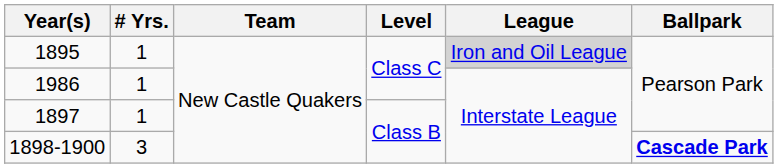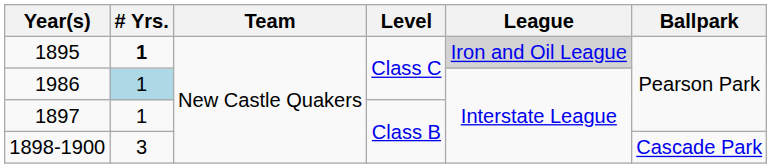(142, 52) normal -> (142, 52) bold
(142, 84) no background -> (142, 84) lightblue background
(702, 148) bold -> (699, 148) normal
